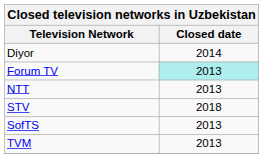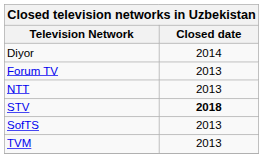(209, 71) paleturquoise background -> (209, 71) no background
(209, 107) normal -> (209, 107) bold
